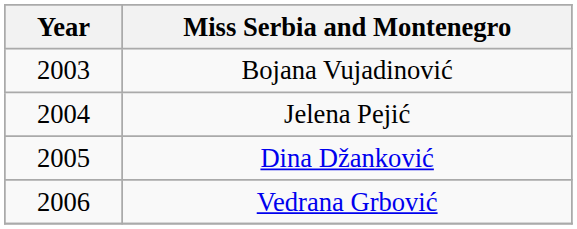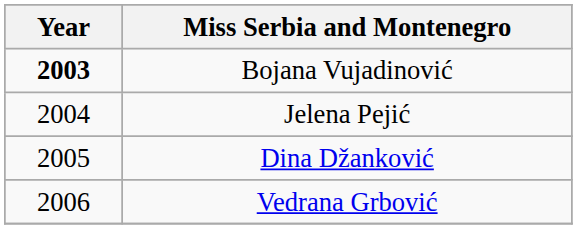(64, 70) normal -> (64, 70) bold
